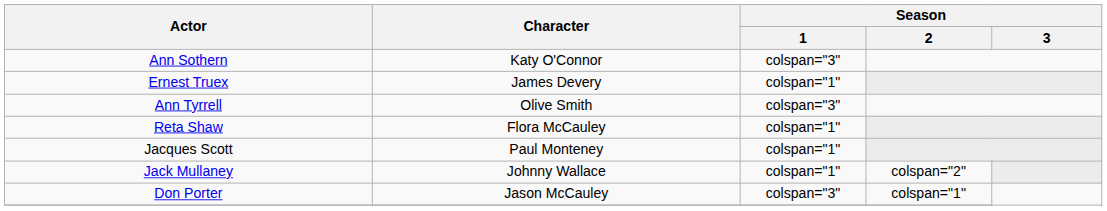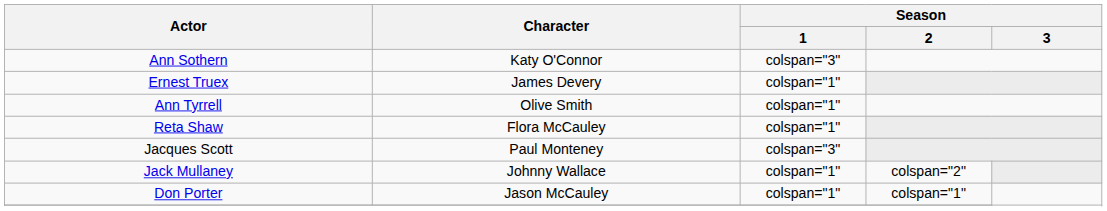(803, 104) colspan="3" -> (803, 104) colspan="1"
(803, 149) colspan="1" -> (803, 149) colspan="3"
(803, 194) colspan="3" -> (803, 194) colspan="1"
